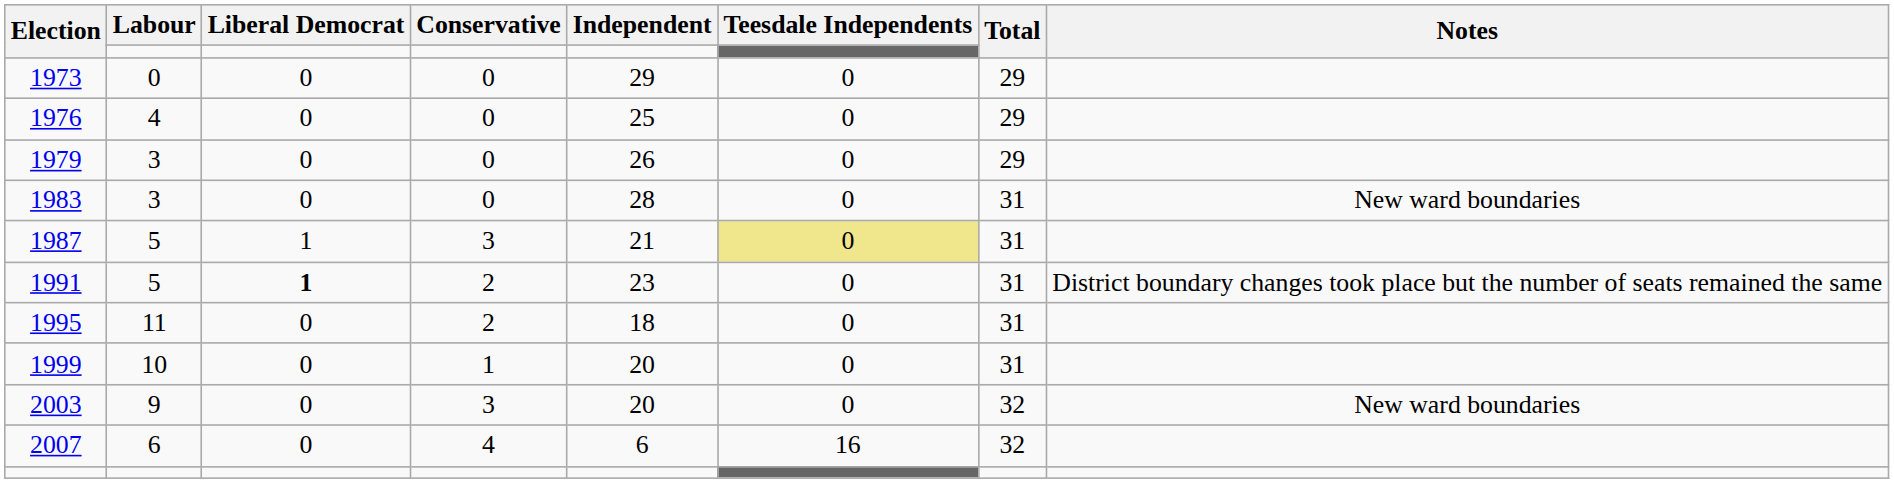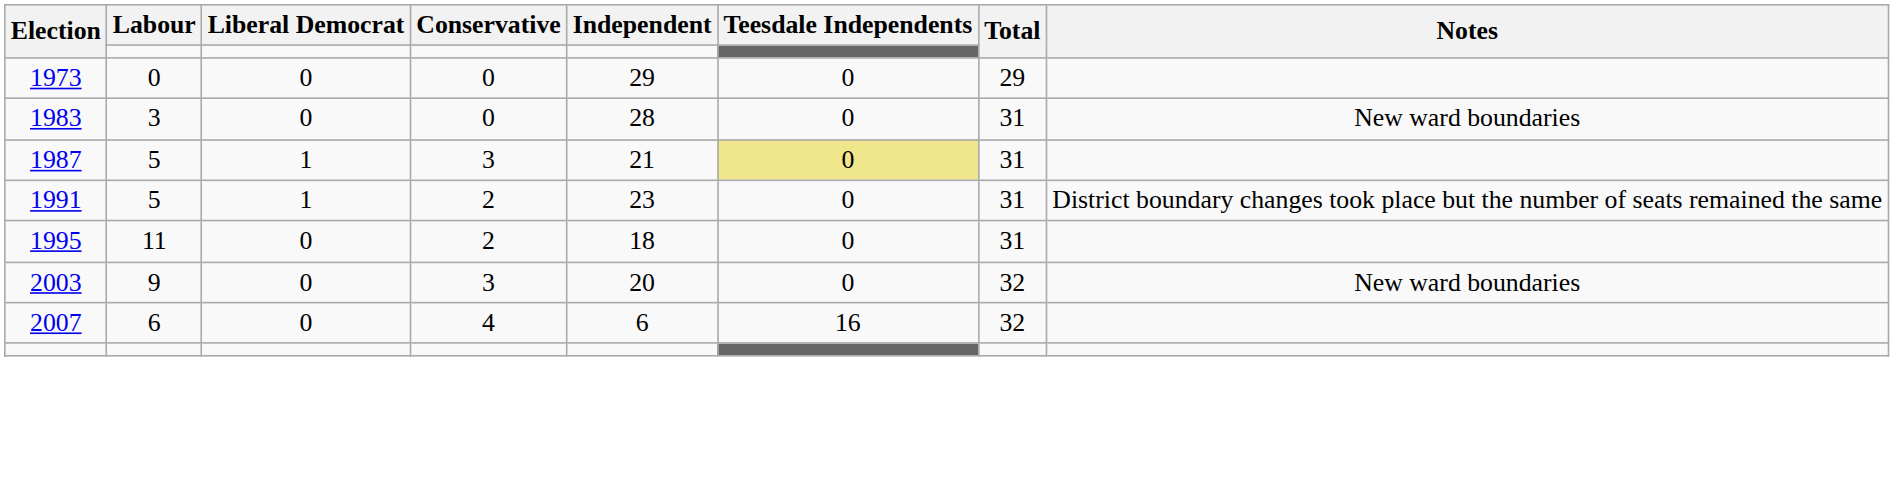- row: (56, 118)
- row: (56, 159)
(306, 281) bold -> (306, 200) normal
- row: (56, 363)
